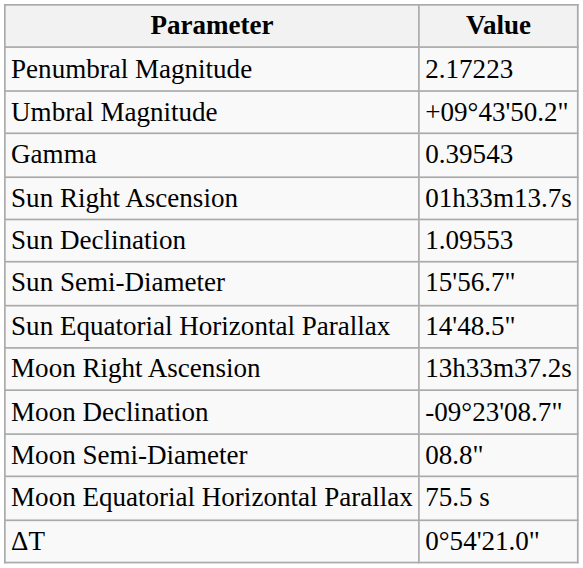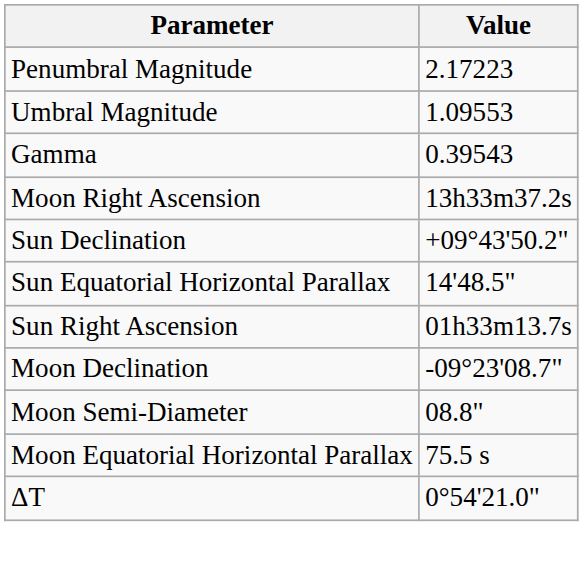(497, 111) +09°43'50.2" -> (469, 111) 1.09553
rows swapped: (125, 197) <-> (136, 369)
(469, 240) 1.09553 -> (497, 240) +09°43'50.2"
- row: (118, 283)
